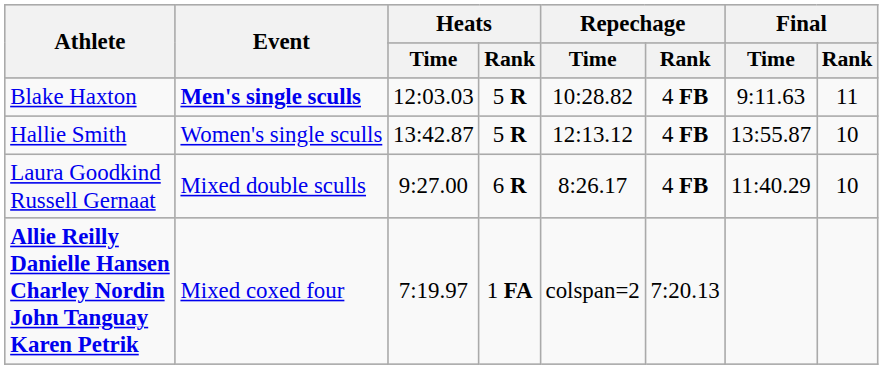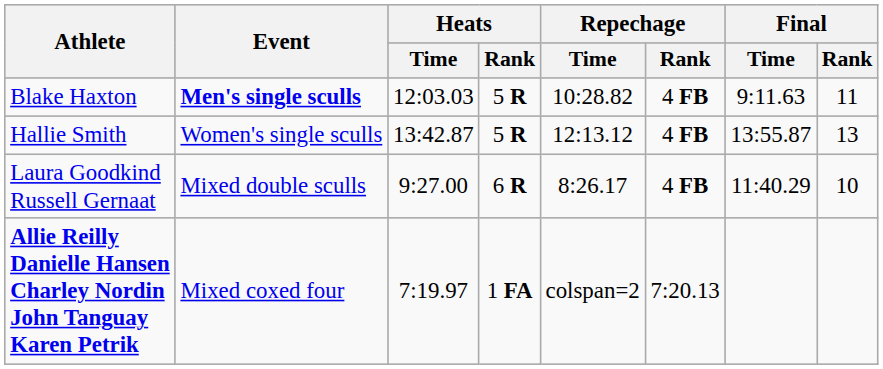(847, 135) 10 -> (847, 135) 13
